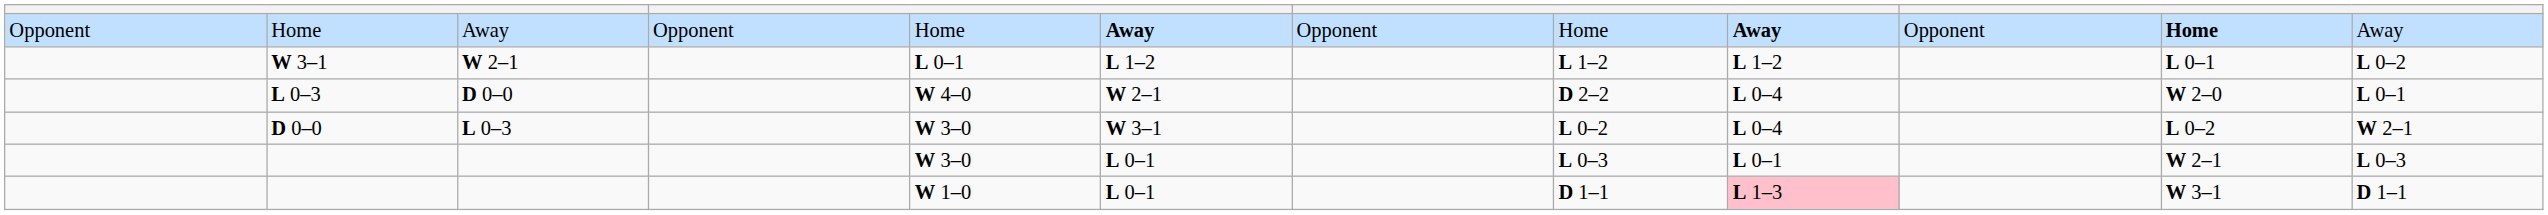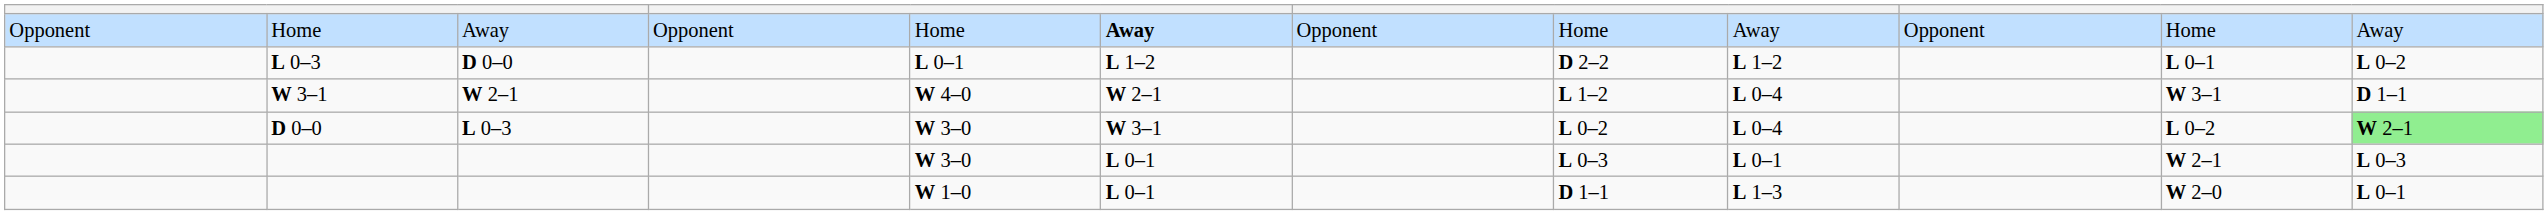(1757, 30) bold -> (1756, 30) normal
(2192, 30) bold -> (2191, 30) normal
(299, 62) W 3–1 -> (296, 62) L 0–3
(490, 62) W 2–1 -> (487, 62) D 0–0
(1583, 62) L 1–2 -> (1584, 62) D 2–2
(296, 95) L 0–3 -> (299, 95) W 3–1
(487, 95) D 0–0 -> (490, 95) W 2–1
(1584, 95) D 2–2 -> (1583, 95) L 1–2
(2194, 95) W 2–0 -> (2194, 95) W 3–1
(2381, 95) L 0–1 -> (2382, 95) D 1–1
(2385, 127) no background -> (2385, 127) lightgreen background
(1758, 192) pink background -> (1758, 192) no background
(2194, 192) W 3–1 -> (2194, 192) W 2–0
(2382, 192) D 1–1 -> (2381, 192) L 0–1
